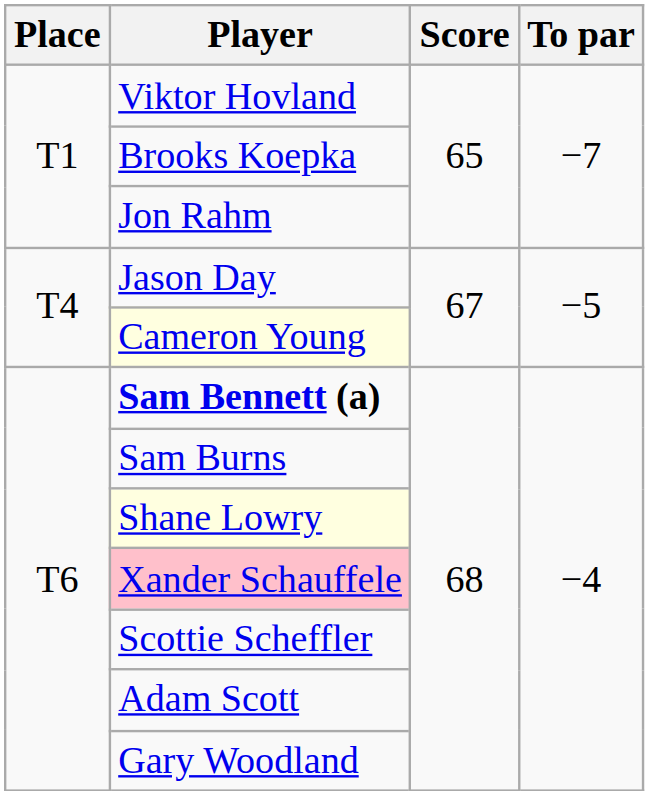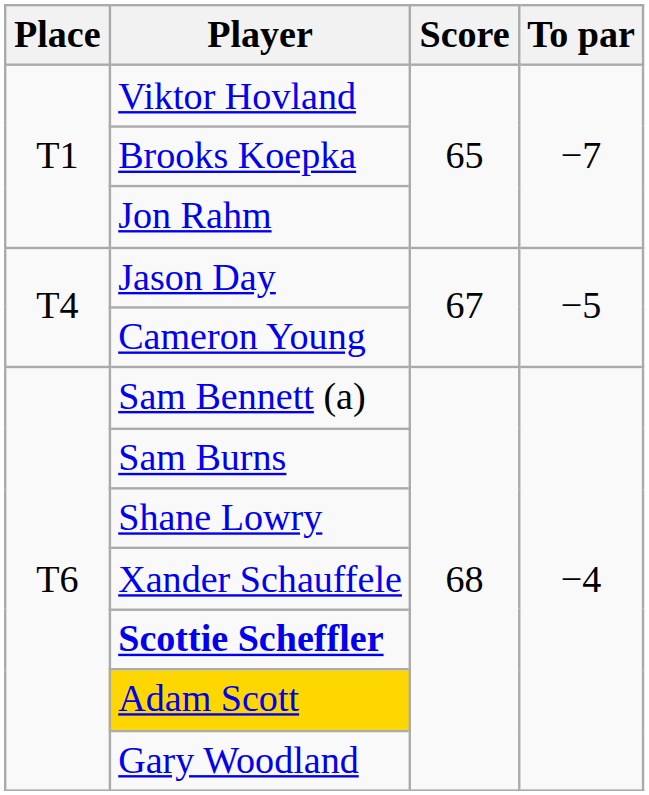(242, 336) lightyellow background -> (242, 336) no background
(249, 397) bold -> (242, 397) normal
(220, 517) lightyellow background -> (220, 517) no background
(260, 578) pink background -> (260, 578) no background
(245, 638) normal -> (251, 638) bold
(209, 699) no background -> (209, 699) gold background
